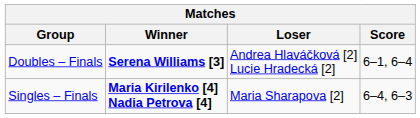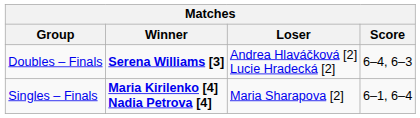(388, 61) 6–1, 6–4 -> (388, 61) 6–4, 6–3
(388, 95) 6–4, 6–3 -> (388, 95) 6–1, 6–4
